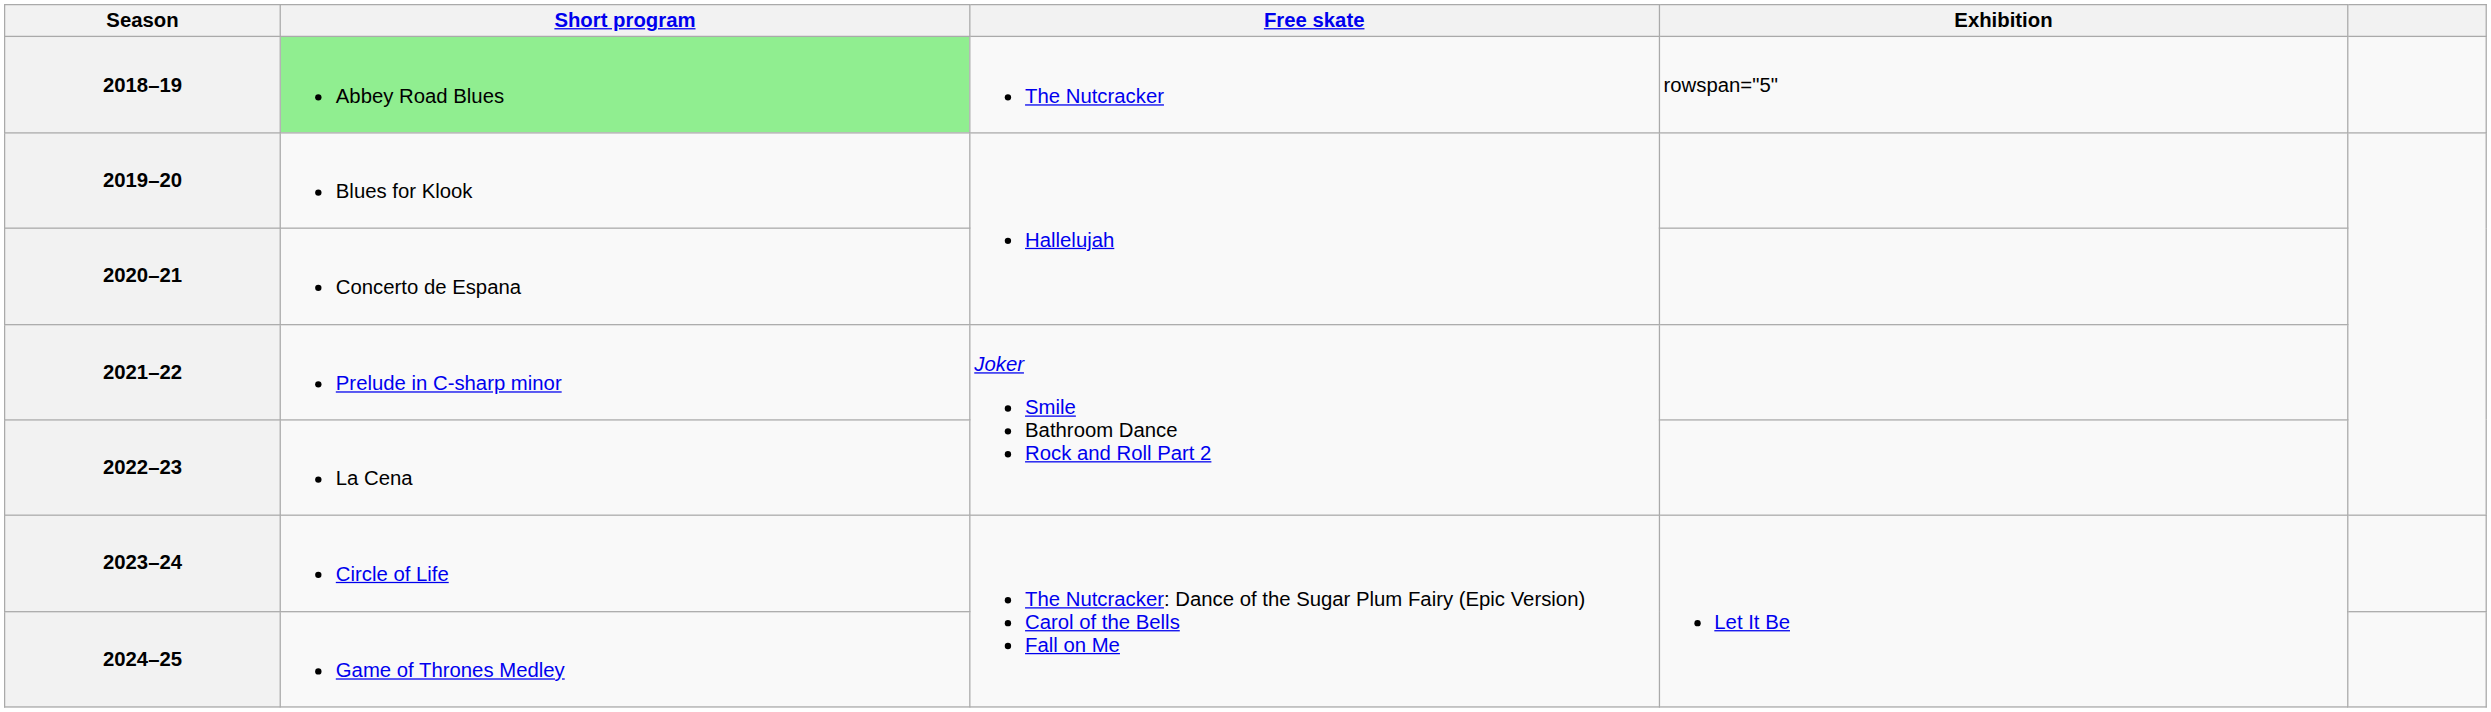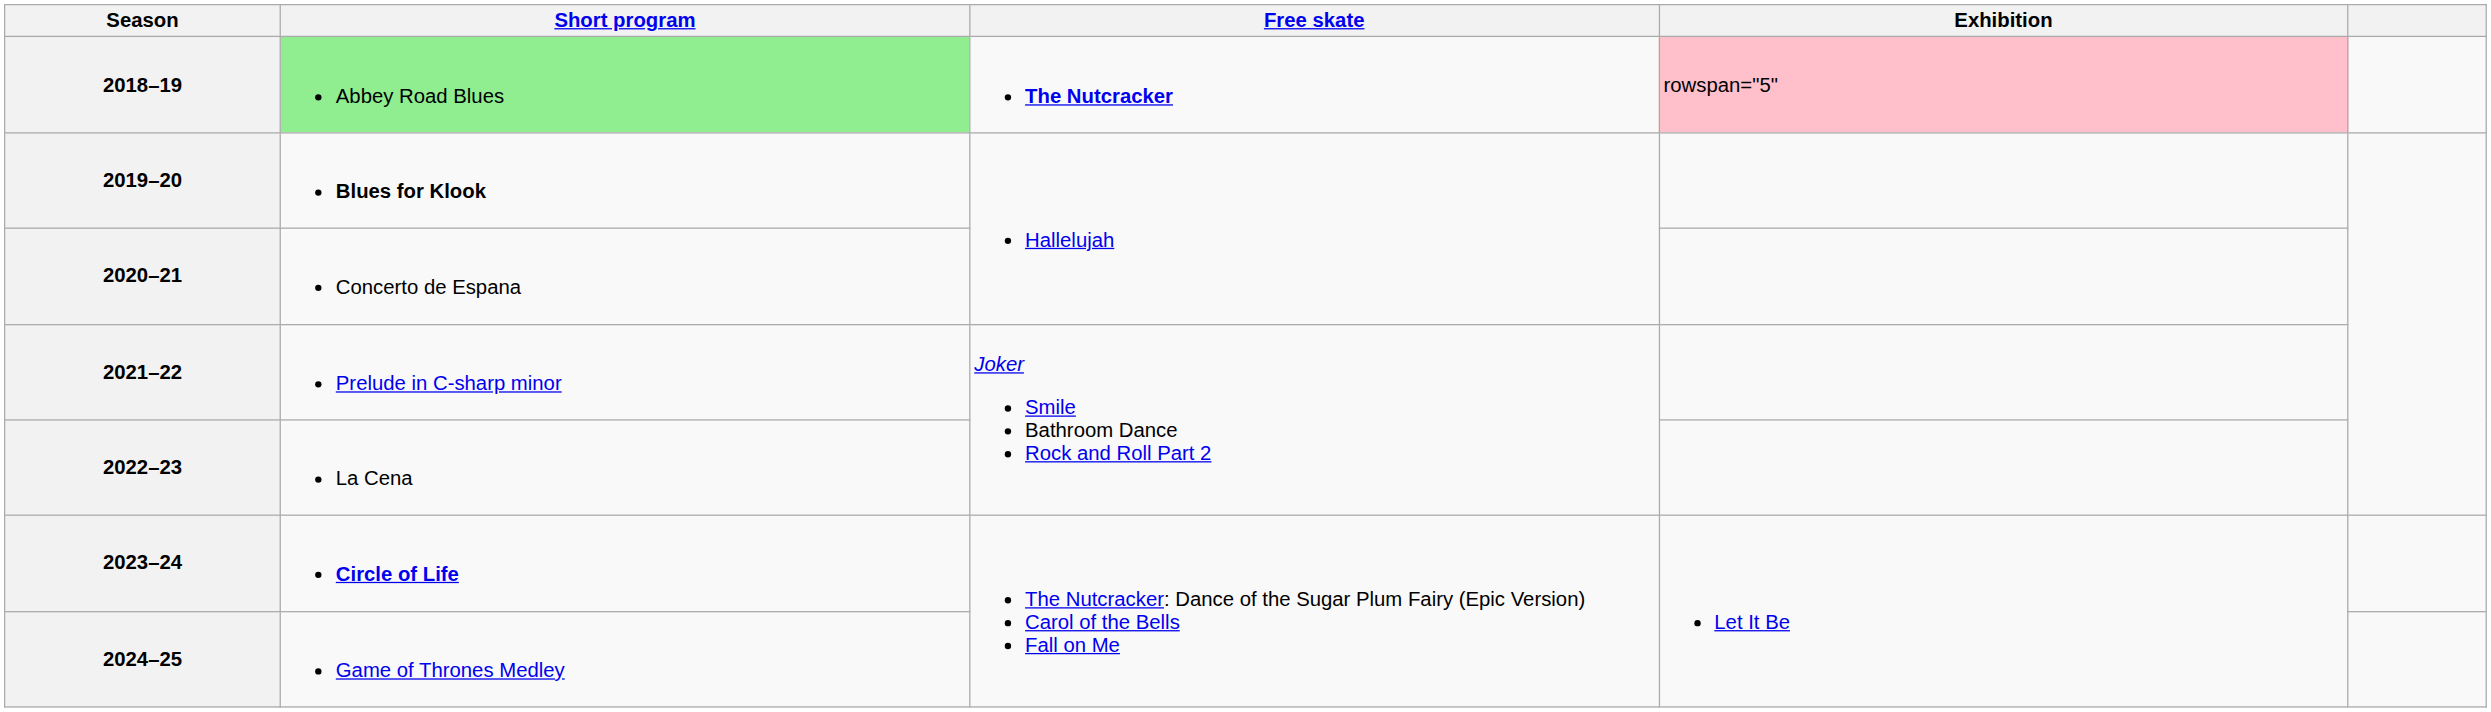(1314, 96) normal -> (1314, 96) bold
(1721, 84) no background -> (1721, 84) pink background
(625, 192) normal -> (625, 192) bold
(625, 575) normal -> (625, 575) bold
